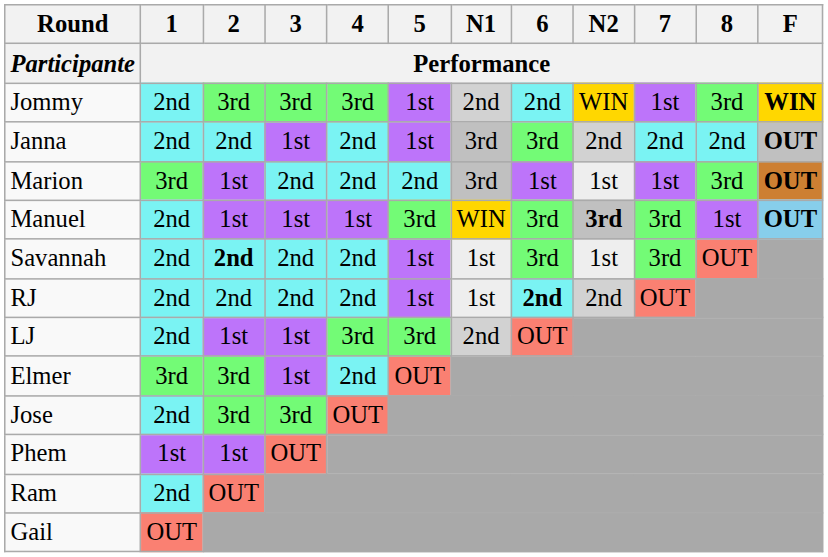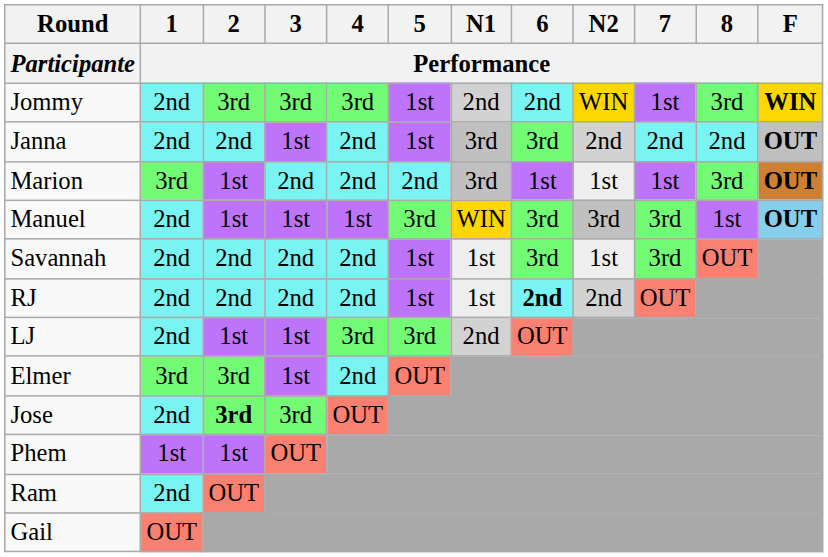(604, 219) bold -> (604, 219) normal
(234, 258) bold -> (234, 258) normal
(234, 414) normal -> (234, 414) bold
